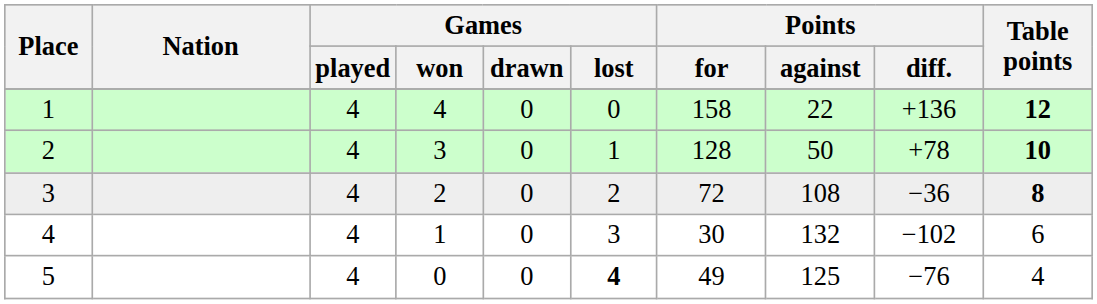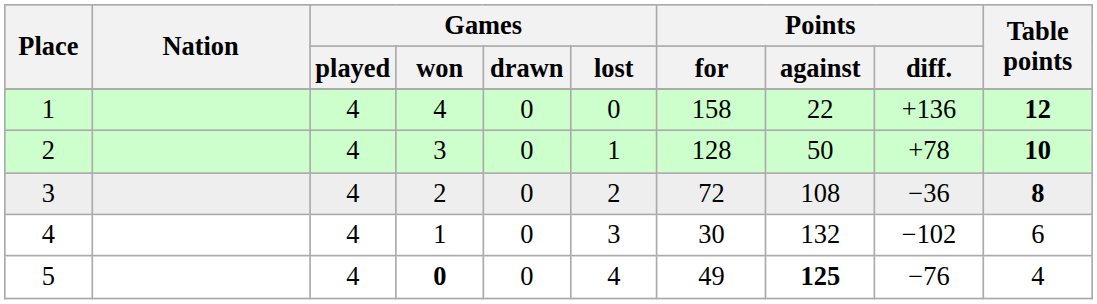(440, 276) normal -> (440, 276) bold
(614, 276) bold -> (614, 276) normal
(820, 276) normal -> (820, 276) bold
